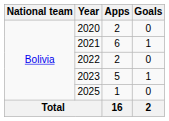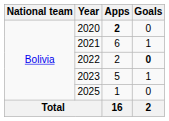(117, 28) normal -> (117, 28) bold
(148, 60) normal -> (148, 60) bold
